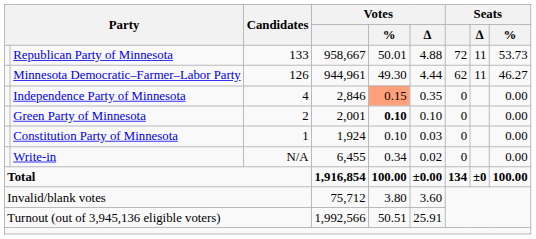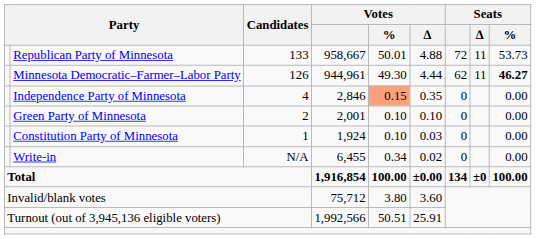(513, 75) normal -> (513, 75) bold
(396, 116) bold -> (396, 116) normal
